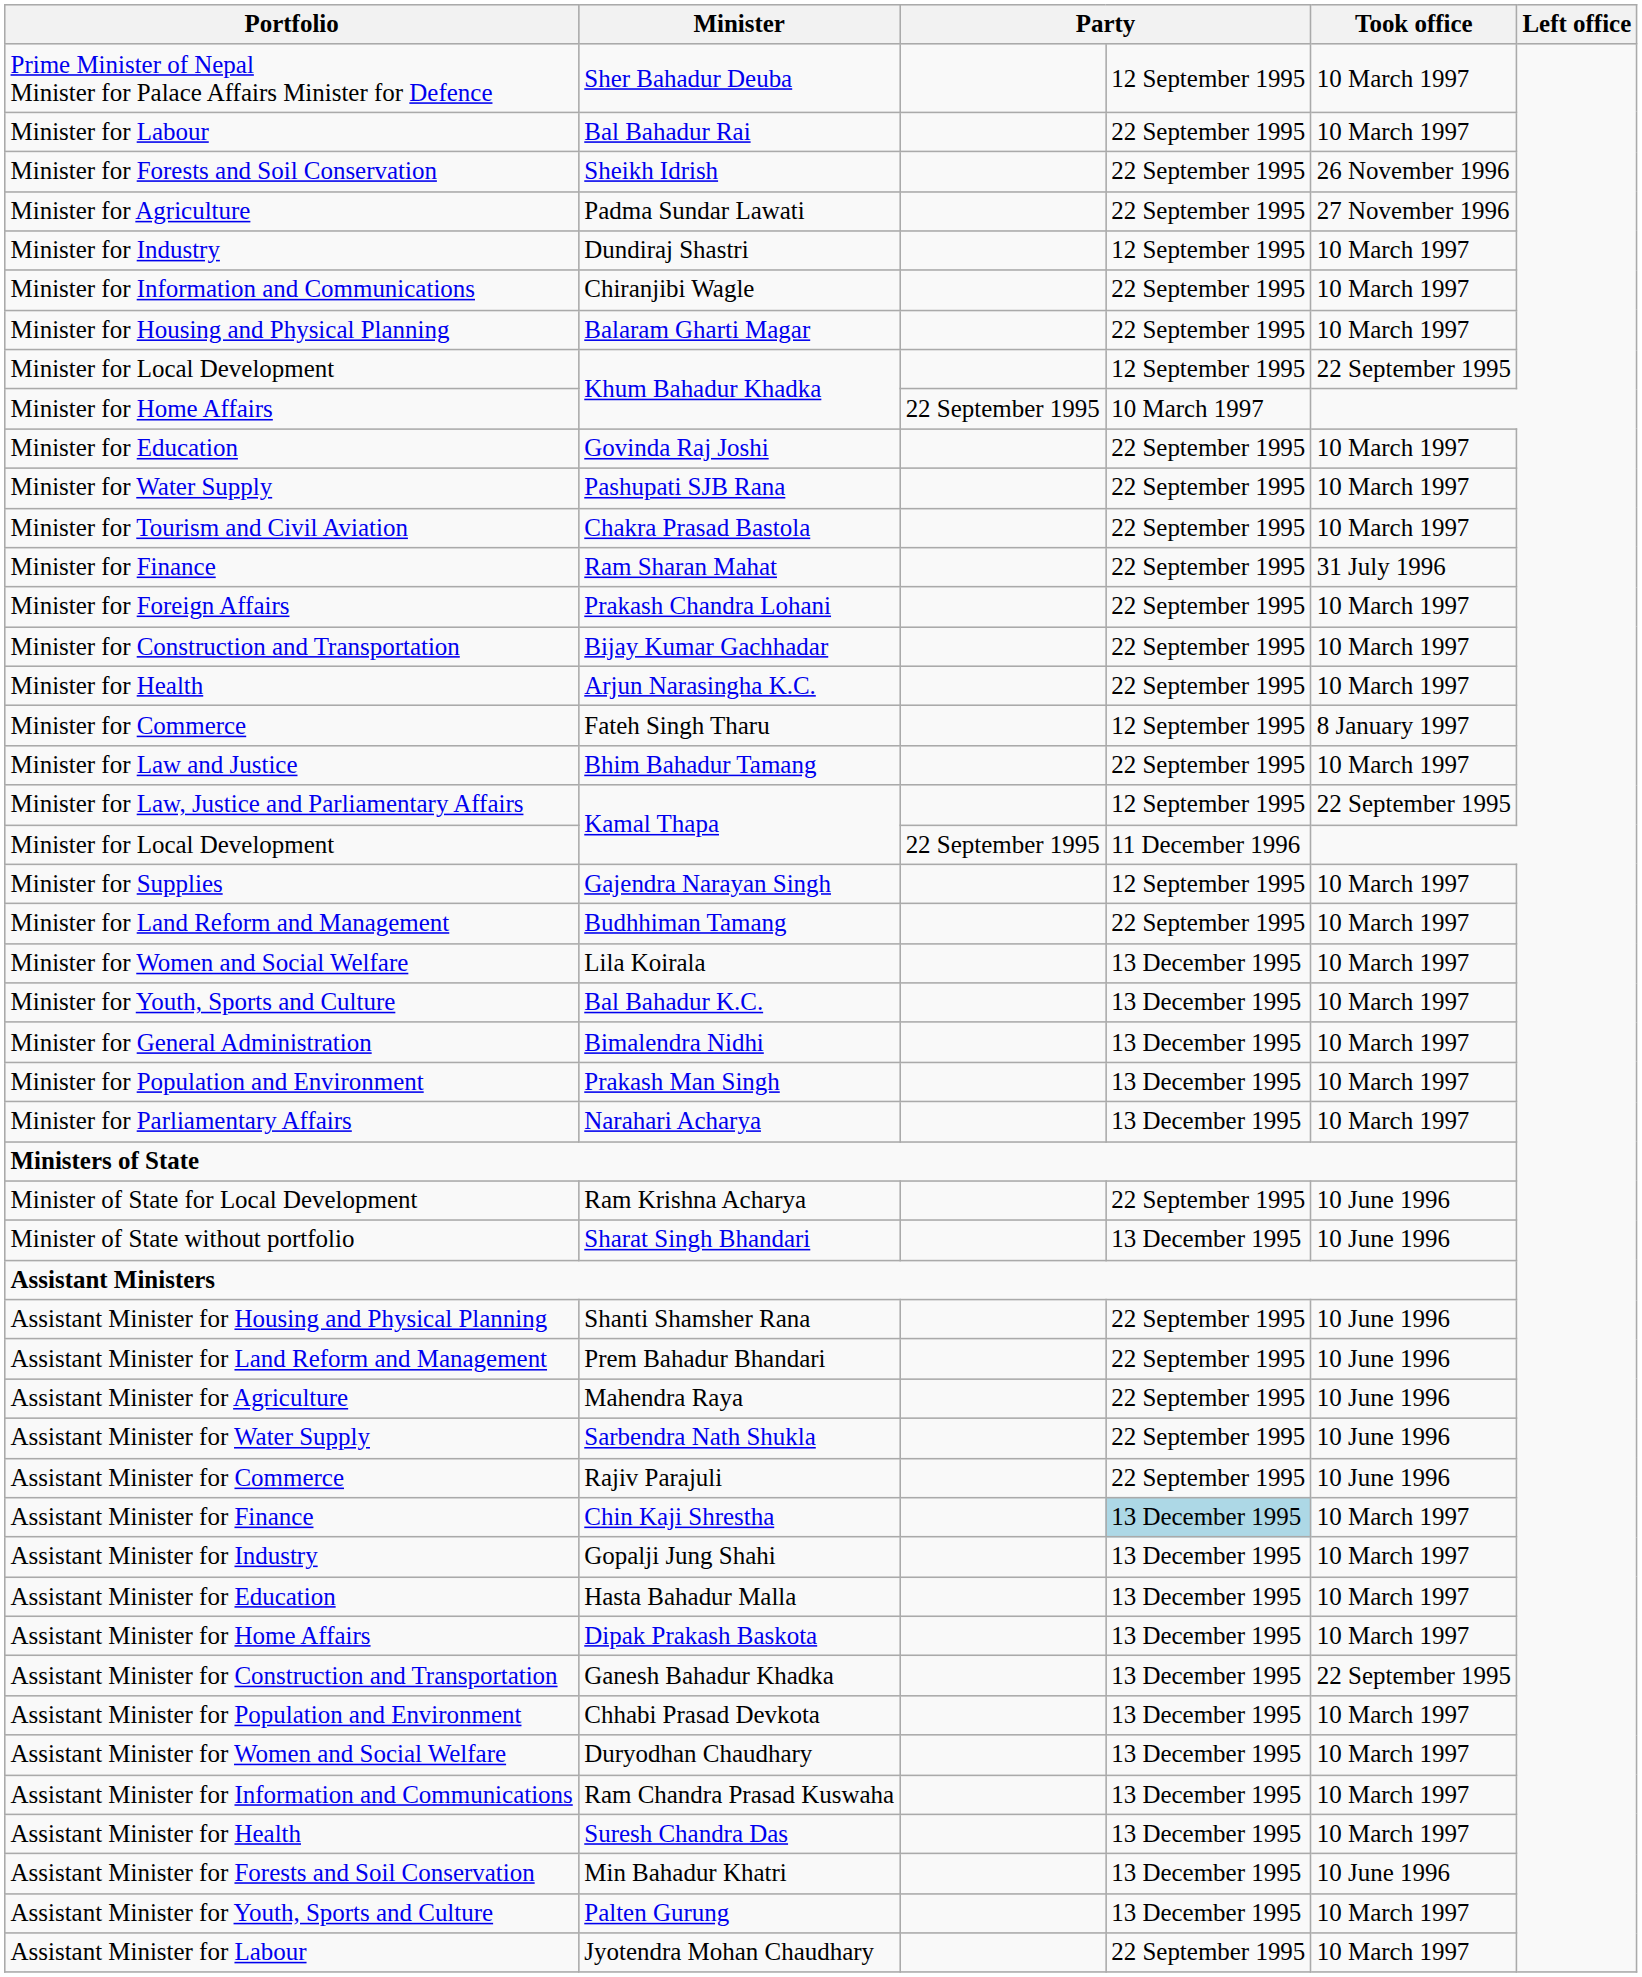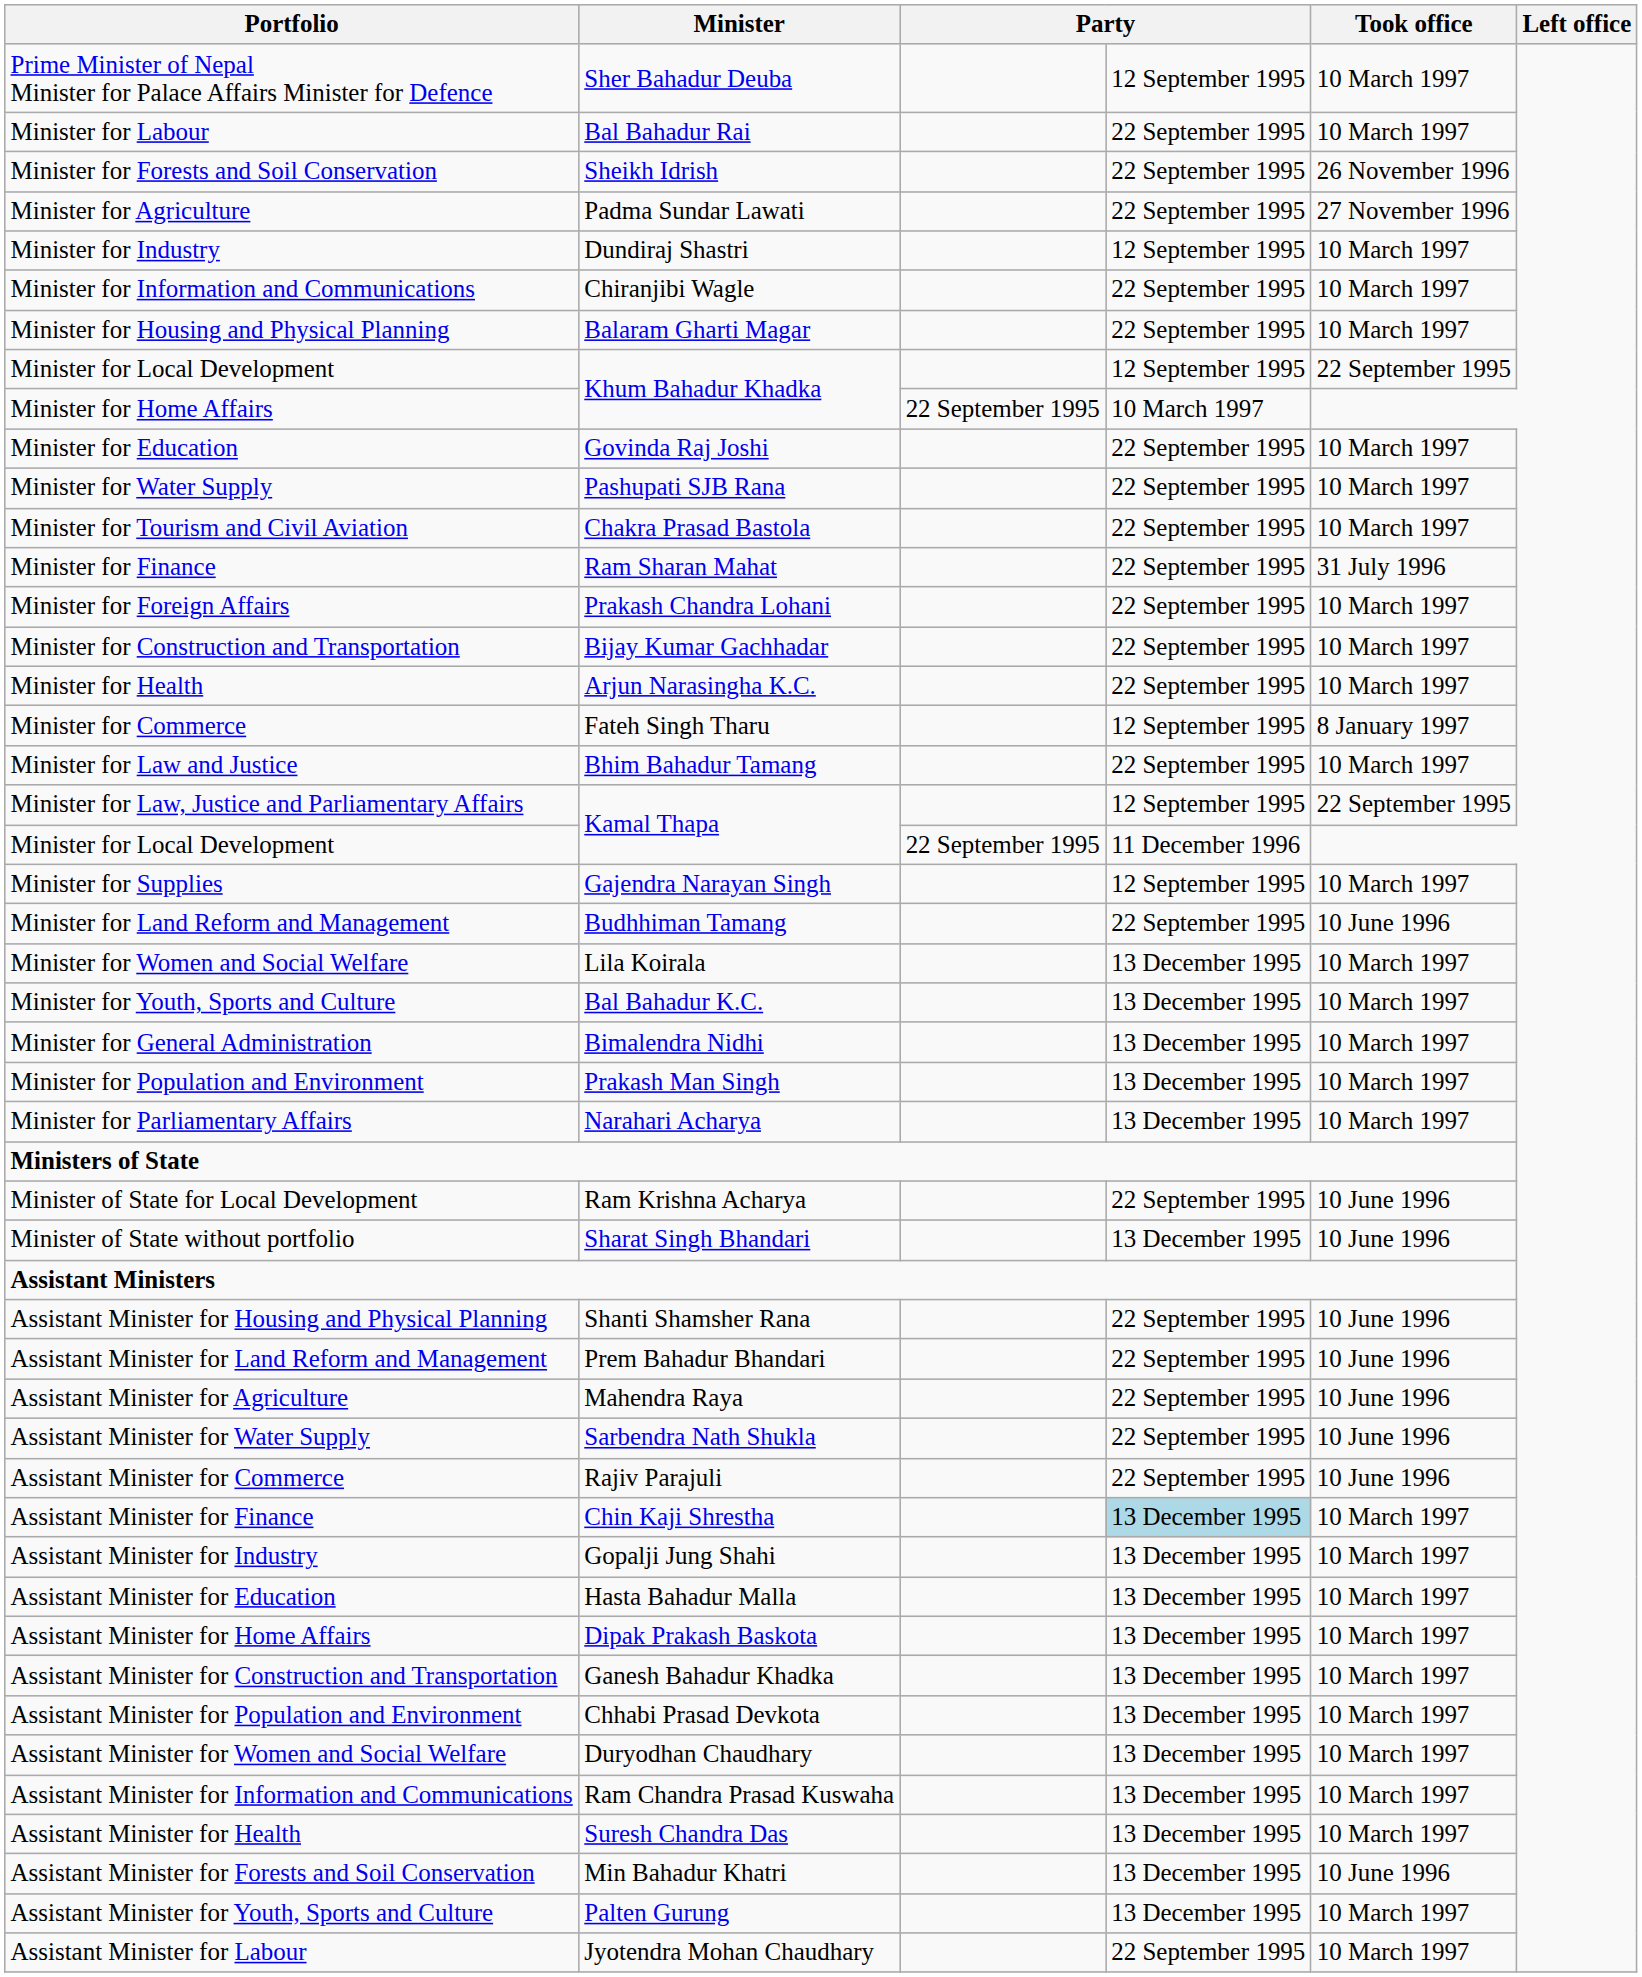(1393, 923) 10 March 1997 -> (1383, 923) 10 June 1996
(1414, 1675) 22 September 1995 -> (1393, 1675) 10 March 1997
